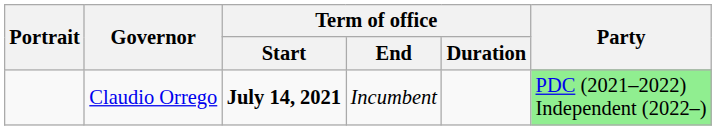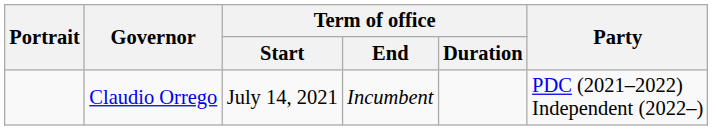(284, 97) bold -> (282, 97) normal
(621, 97) lightgreen background -> (618, 97) no background
